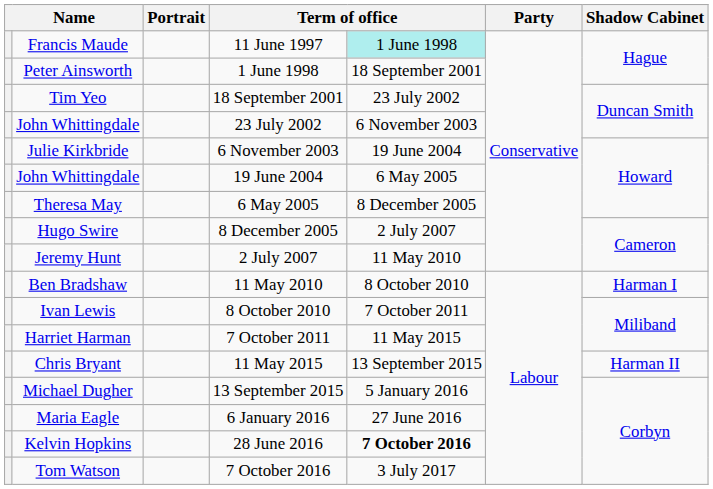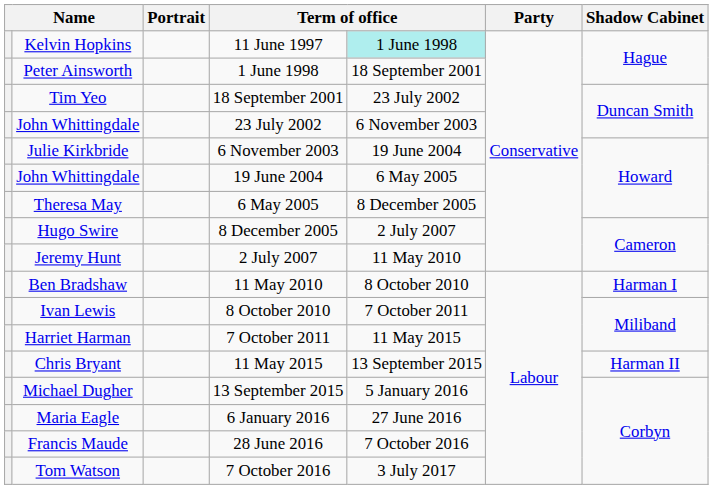(78, 44) Francis Maude -> (78, 44) Kelvin Hopkins
(78, 444) Kelvin Hopkins -> (78, 444) Francis Maude
(417, 444) bold -> (417, 444) normal
